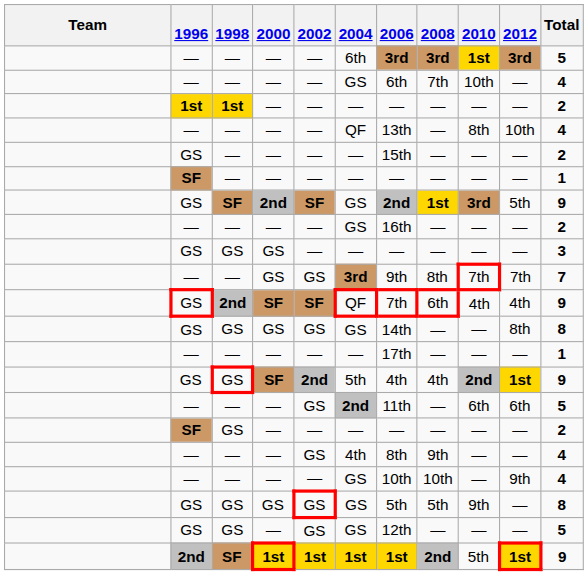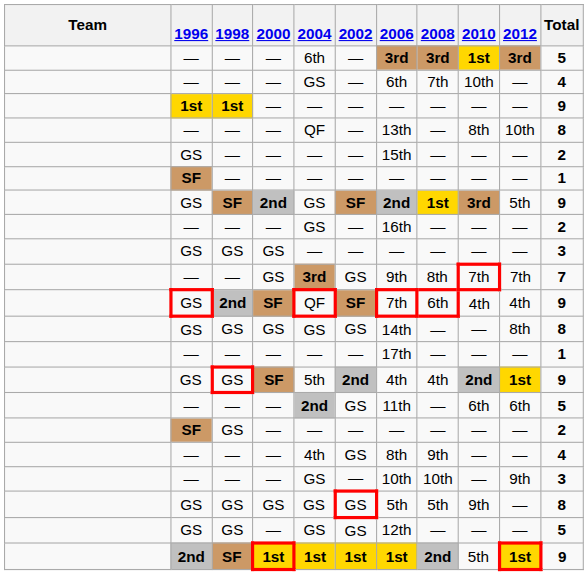columns swapped: (315, 34) <-> (356, 34)
(562, 106) 2 -> (562, 106) 9
(562, 130) 4 -> (562, 130) 8
(562, 479) 4 -> (562, 479) 3
